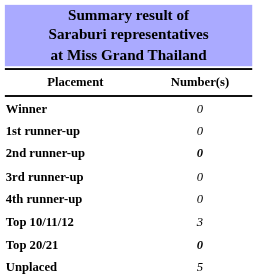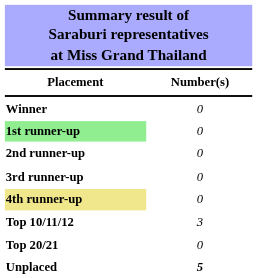(43, 131) no background -> (43, 131) lightgreen background
(200, 154) bold -> (200, 154) normal
(44, 199) no background -> (44, 199) khaki background
(200, 244) bold -> (200, 244) normal
(200, 267) normal -> (200, 267) bold
